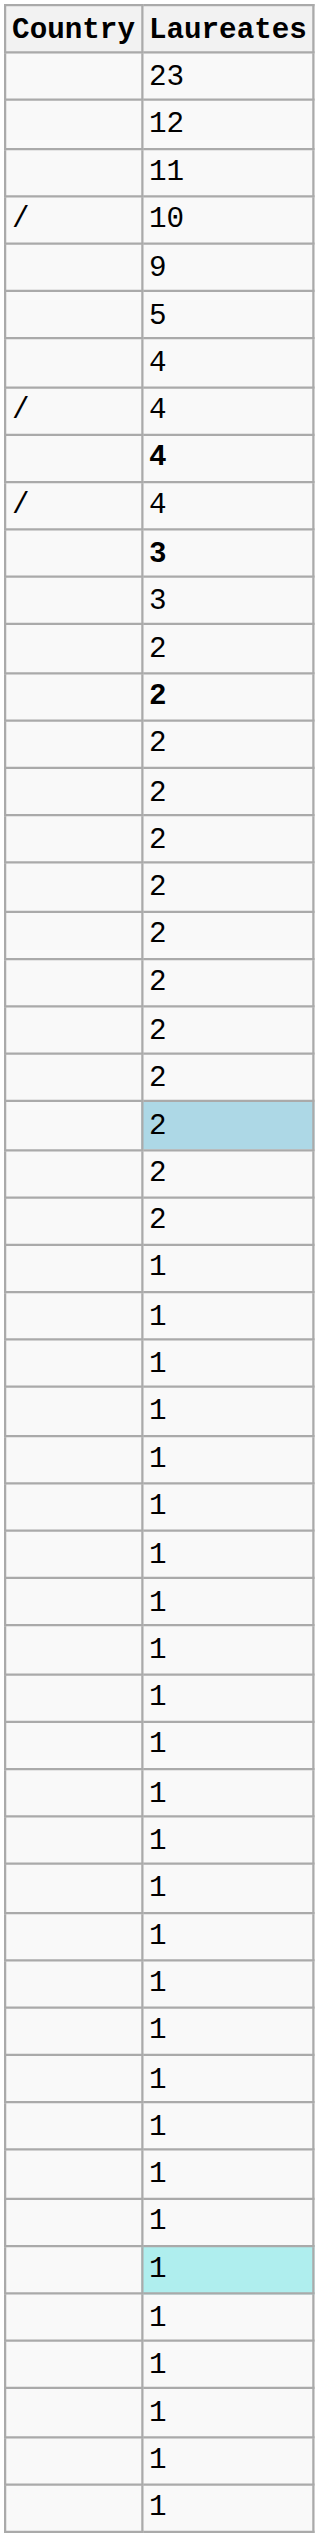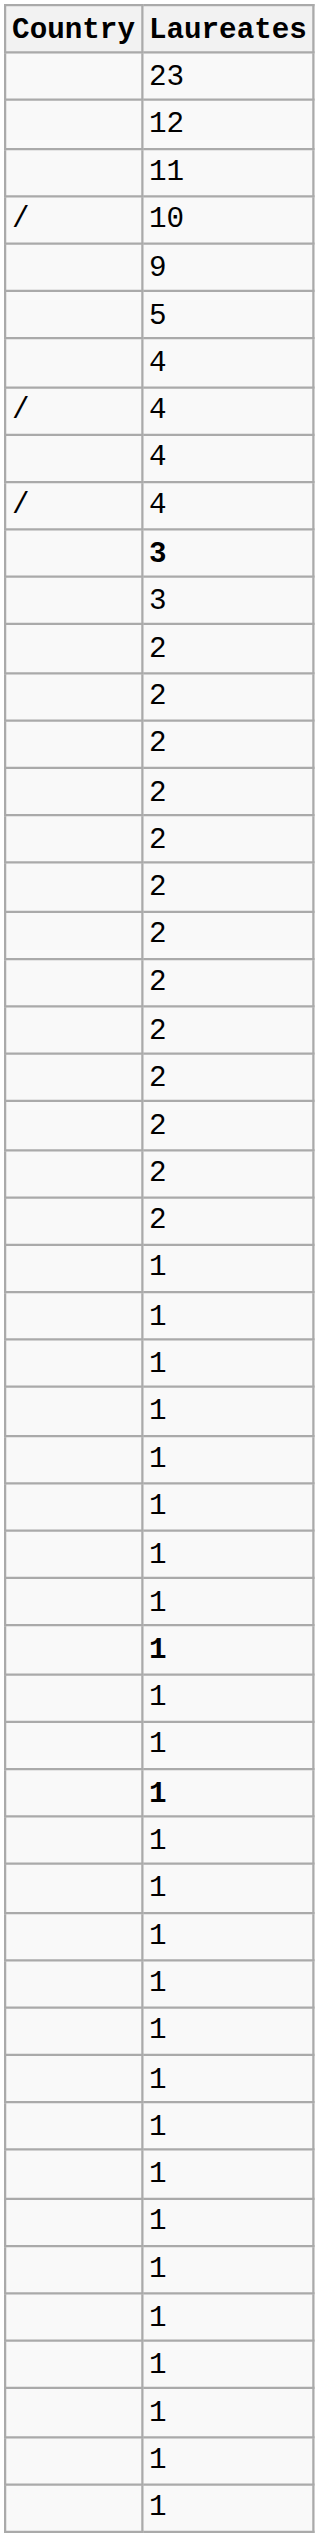(158, 458) bold -> (158, 458) normal
(158, 696) bold -> (158, 696) normal
(158, 1125) lightblue background -> (158, 1125) no background
(158, 1650) normal -> (158, 1650) bold
(158, 1793) normal -> (158, 1793) bold
(158, 2270) paleturquoise background -> (158, 2270) no background
